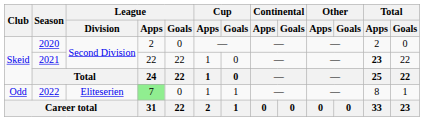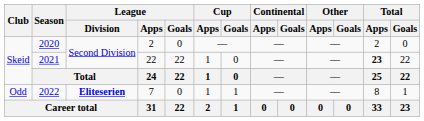(102, 92) normal -> (102, 92) bold
(151, 92) lightgreen background -> (151, 92) no background
